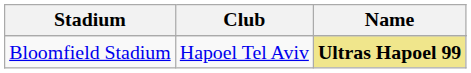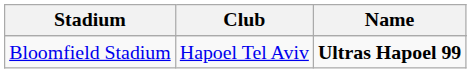(390, 51) khaki background -> (390, 51) no background
